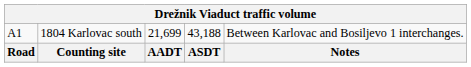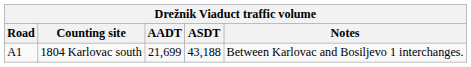rows swapped: (21, 52) <-> (15, 33)
